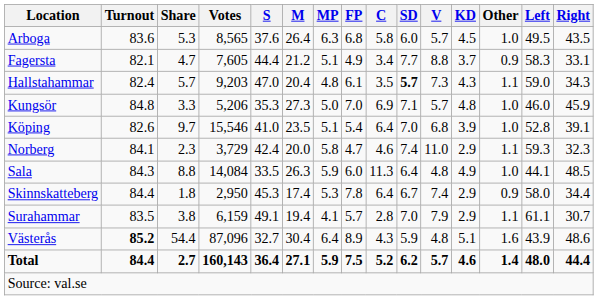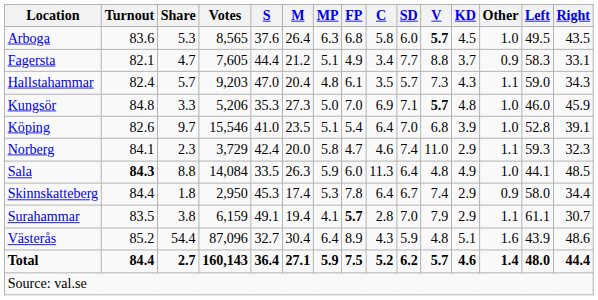(440, 37) normal -> (440, 37) bold
(409, 82) bold -> (409, 82) normal
(440, 104) normal -> (440, 104) bold
(142, 171) normal -> (142, 171) bold
(354, 216) normal -> (354, 216) bold
(142, 238) bold -> (142, 238) normal
